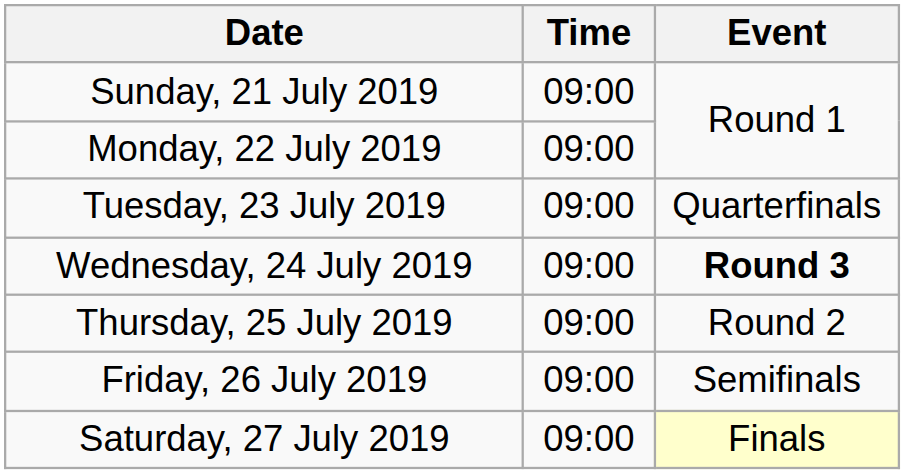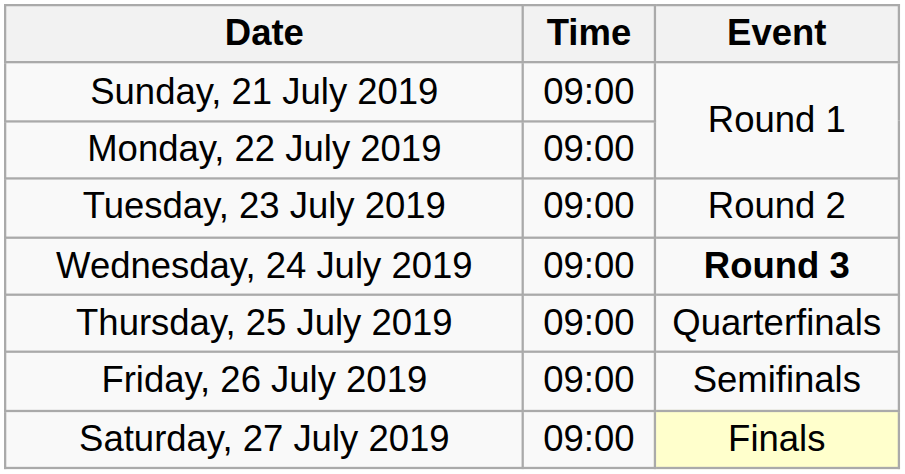(777, 206) Quarterfinals -> (777, 206) Round 2
(777, 322) Round 2 -> (777, 322) Quarterfinals
